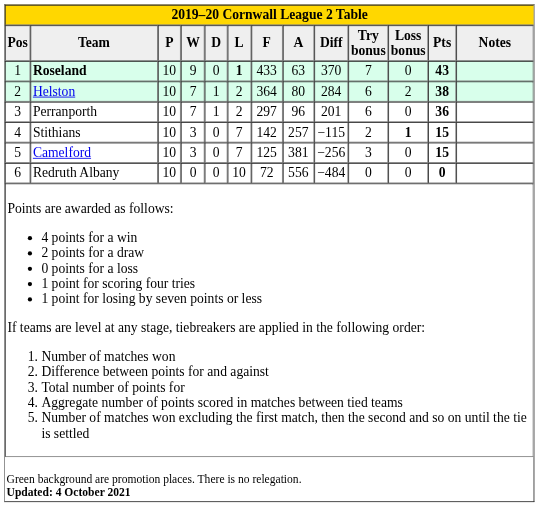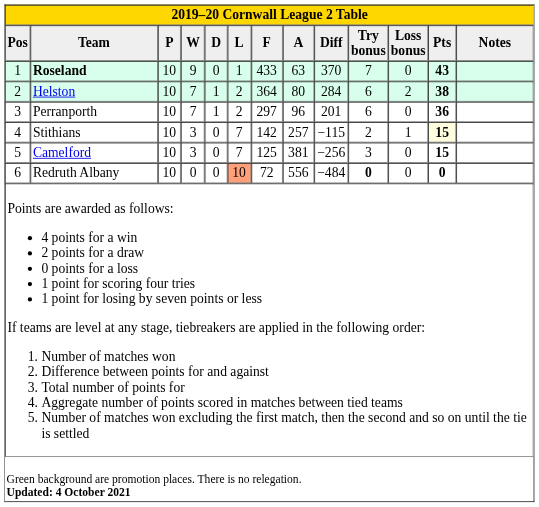(239, 71) bold -> (239, 71) normal
(408, 132) bold -> (408, 132) normal
(442, 132) no background -> (442, 132) lightyellow background
(239, 173) no background -> (239, 173) lightsalmon background
(368, 173) normal -> (368, 173) bold
